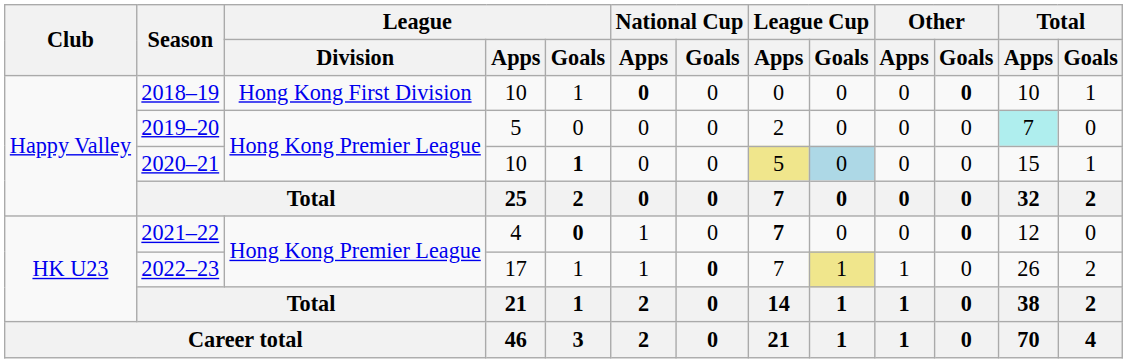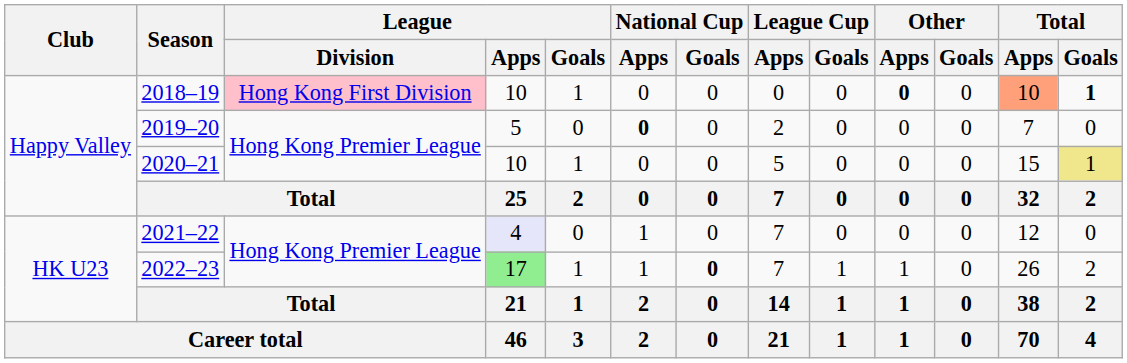(355, 92) no background -> (355, 92) pink background
(643, 92) bold -> (643, 92) normal
(904, 92) normal -> (904, 92) bold
(966, 92) bold -> (966, 92) normal
(1028, 92) no background -> (1028, 92) lightsalmon background
(1091, 92) normal -> (1091, 92) bold
(643, 127) normal -> (643, 127) bold
(1028, 127) paleturquoise background -> (1028, 127) no background
(578, 163) bold -> (578, 163) normal
(779, 163) khaki background -> (779, 163) no background
(842, 163) lightblue background -> (842, 163) no background
(1091, 163) no background -> (1091, 163) khaki background
(516, 233) no background -> (516, 233) lavender background
(578, 233) bold -> (578, 233) normal
(779, 233) bold -> (779, 233) normal
(966, 233) bold -> (966, 233) normal
(516, 269) no background -> (516, 269) lightgreen background
(842, 269) khaki background -> (842, 269) no background
